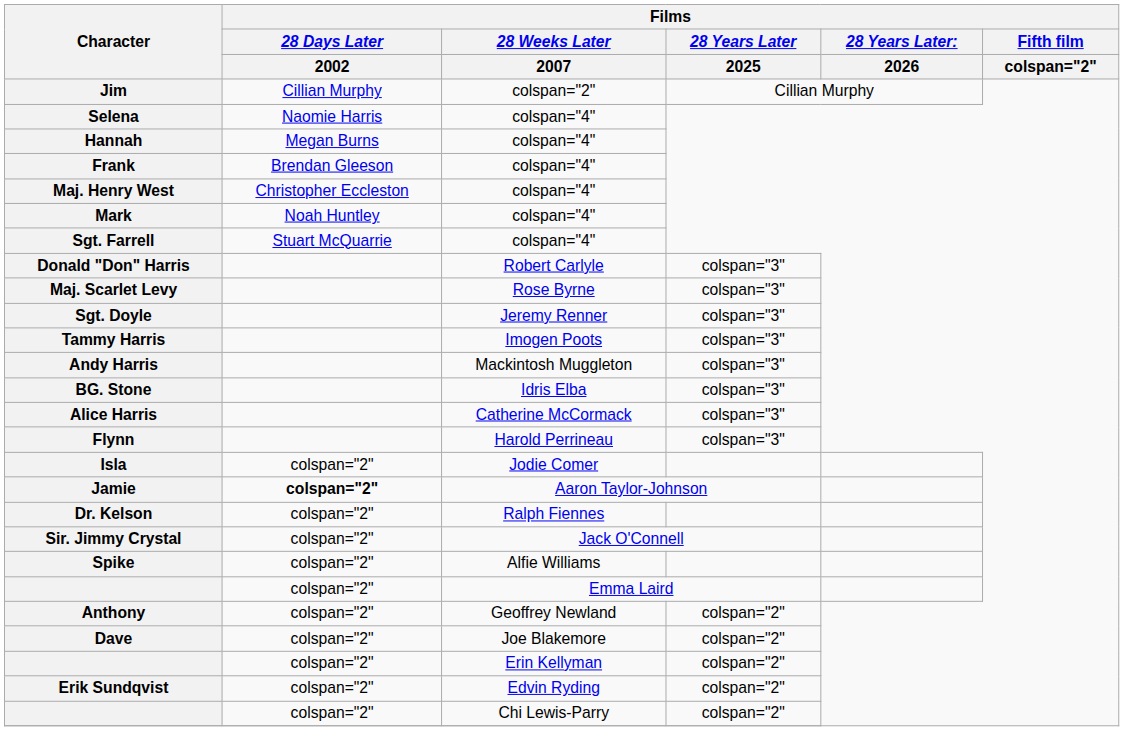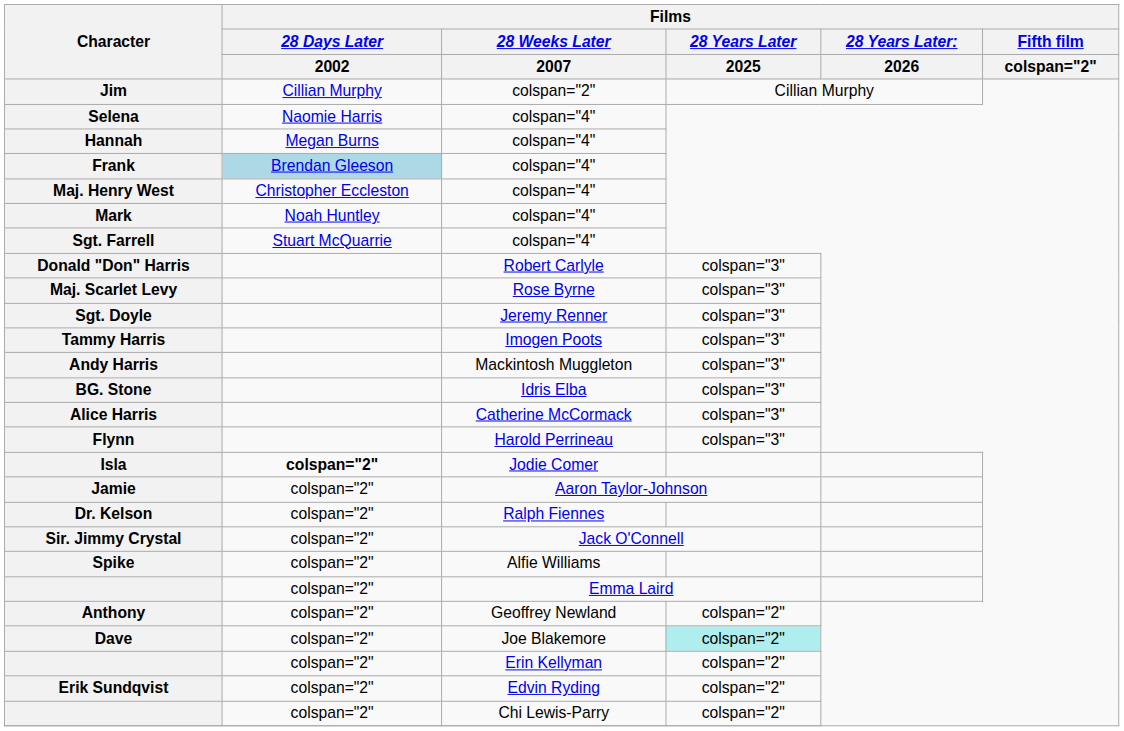(332, 166) no background -> (332, 166) lightblue background
(332, 464) normal -> (332, 464) bold
(332, 489) bold -> (332, 489) normal
(743, 638) no background -> (743, 638) paleturquoise background
